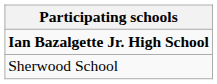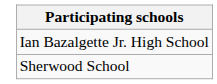(109, 41) bold -> (114, 41) normal
